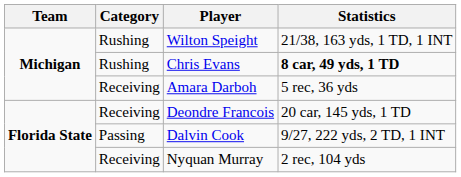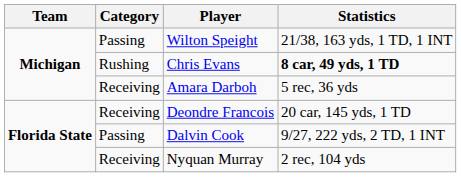(124, 40) Rushing -> (122, 40) Passing
